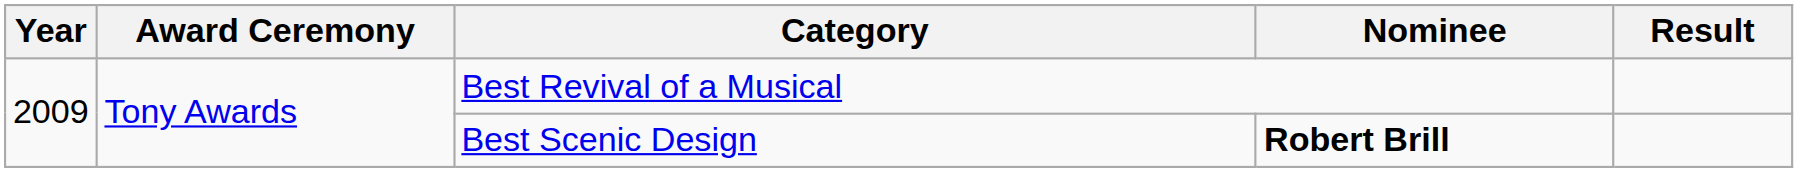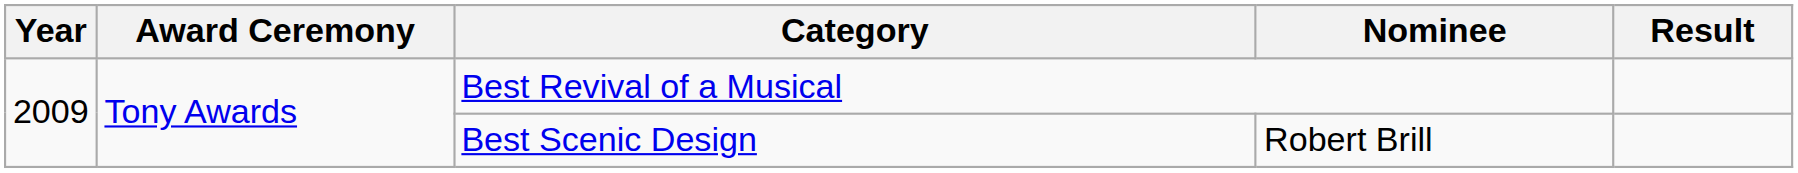(1357, 139) bold -> (1348, 139) normal
